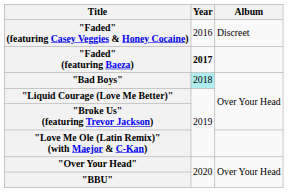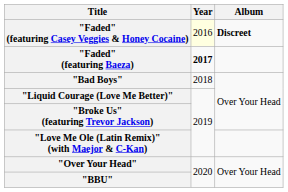(203, 33) no background -> (203, 33) lightyellow background
(233, 33) normal -> (234, 33) bold
(203, 80) paleturquoise background -> (203, 80) no background
